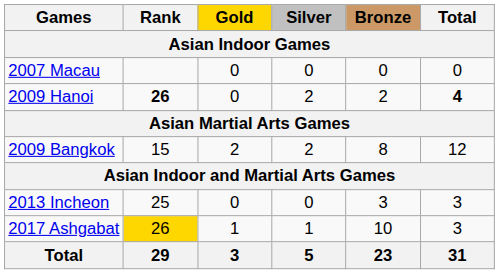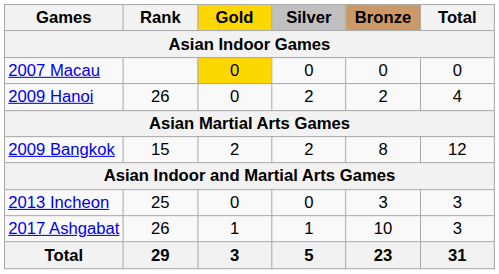(235, 70) no background -> (235, 70) gold background
(160, 96) bold -> (160, 96) normal
(457, 96) bold -> (457, 96) normal
(160, 228) gold background -> (160, 228) no background
